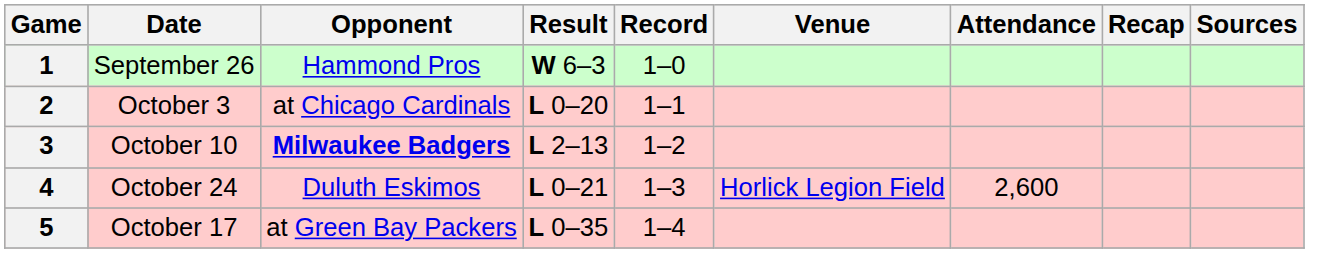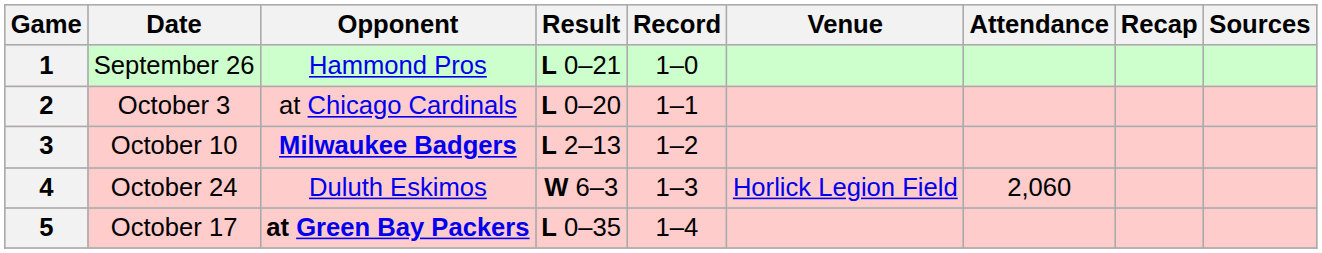(568, 65) W 6–3 -> (581, 65) L 0–21
(568, 187) L 0–21 -> (581, 187) W 6–3
(1026, 187) 2,600 -> (1039, 187) 2,060
(392, 227) normal -> (398, 227) bold
